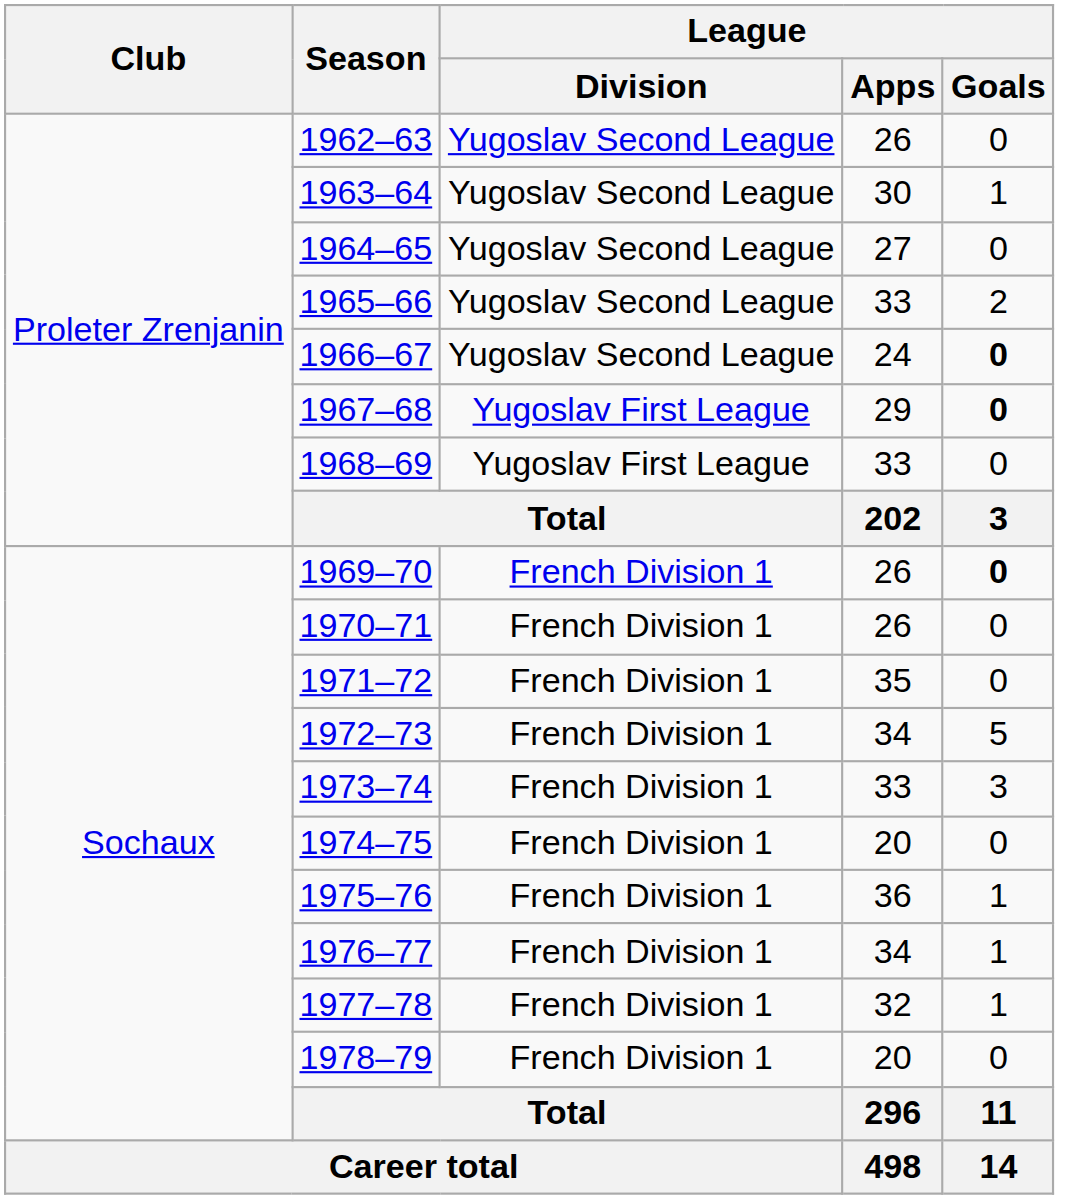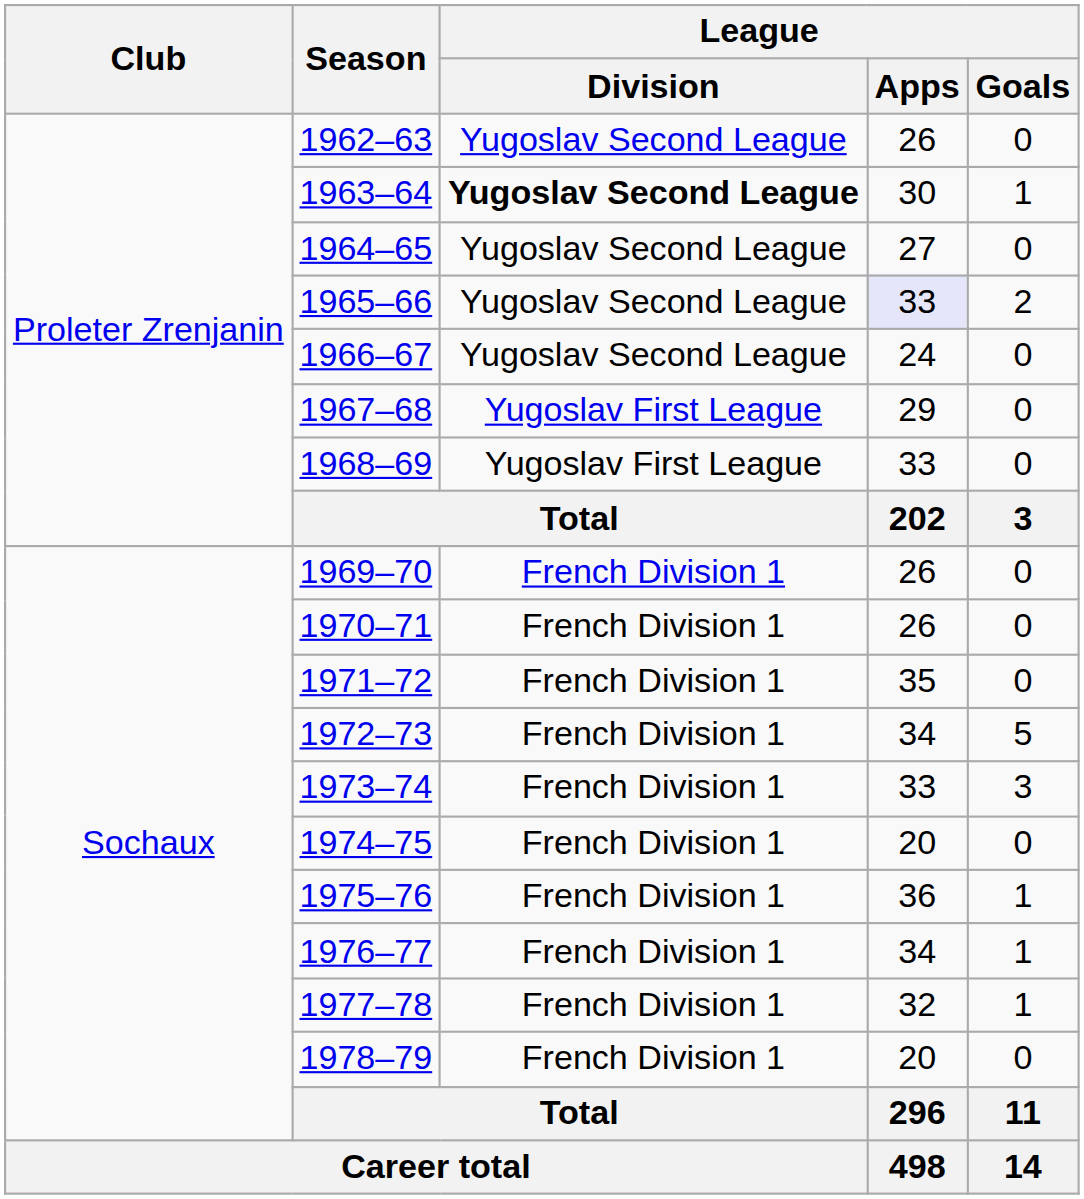(641, 193) normal -> (653, 193) bold
(893, 301) no background -> (917, 301) lavender background
(998, 355) bold -> (1023, 355) normal
(998, 409) bold -> (1023, 409) normal
(998, 572) bold -> (1023, 572) normal
